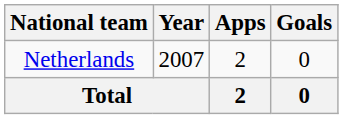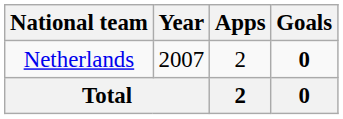(304, 58) normal -> (304, 58) bold
